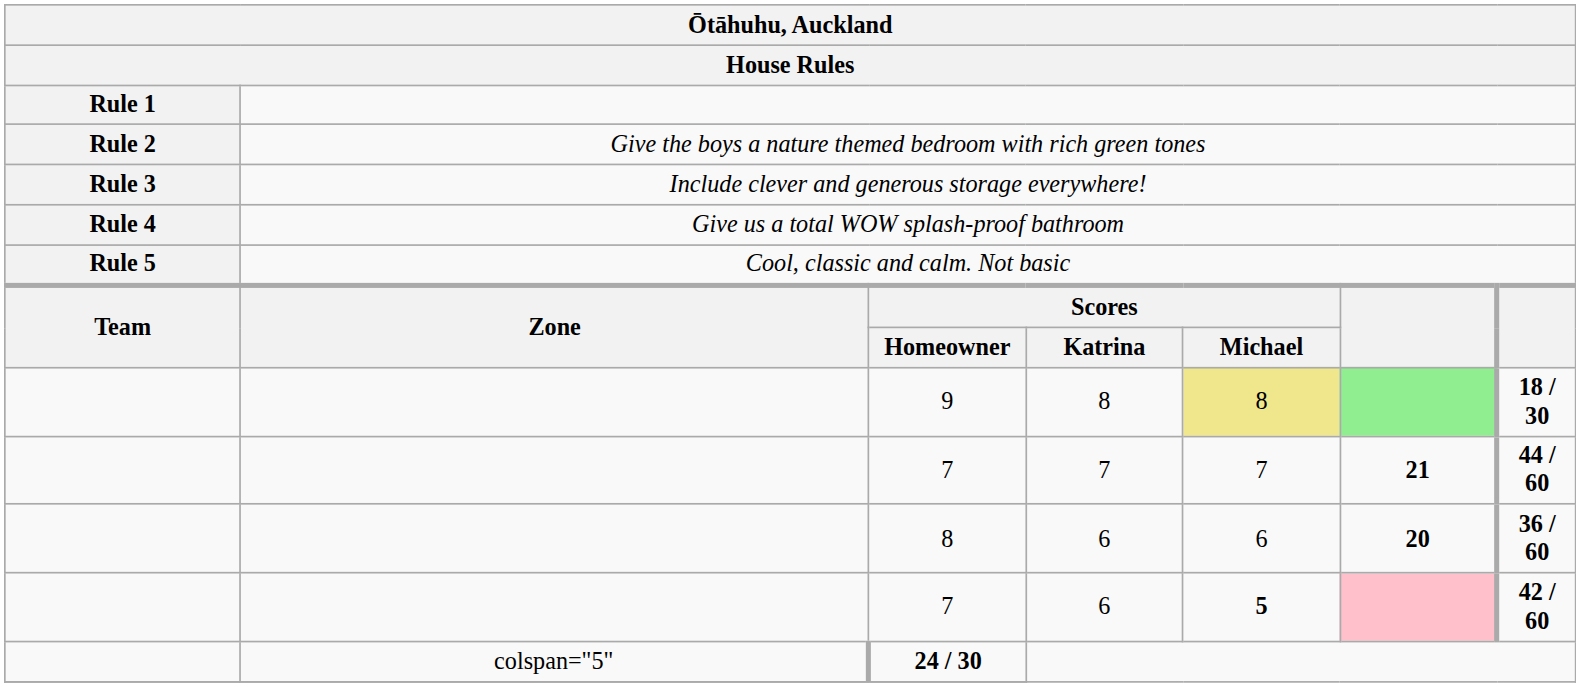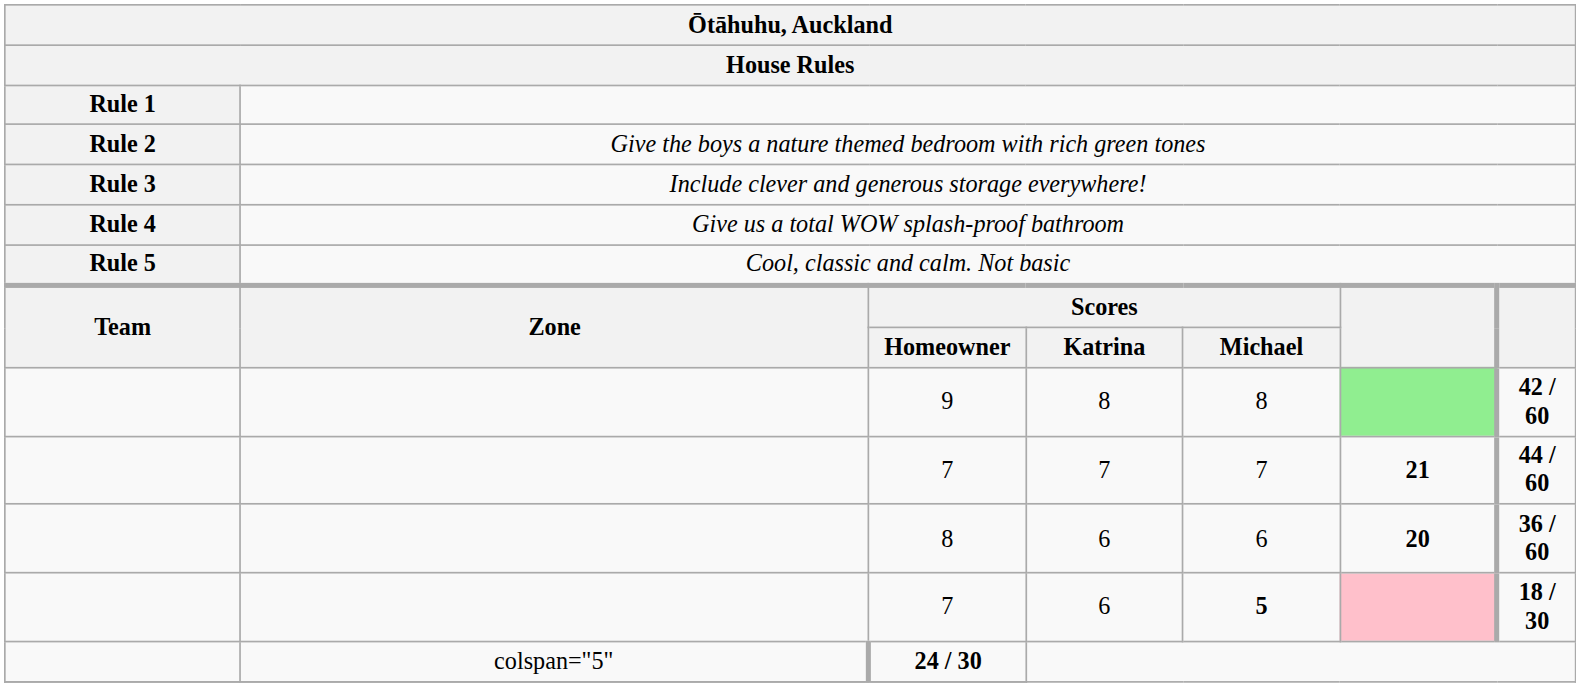(1261, 401) khaki background -> (1261, 401) no background
(1537, 401) 18 / 30 -> (1537, 401) 42 / 60
(1537, 606) 42 / 60 -> (1537, 606) 18 / 30
